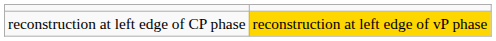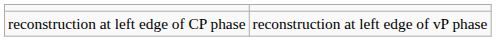(370, 23) gold background -> (370, 23) no background
